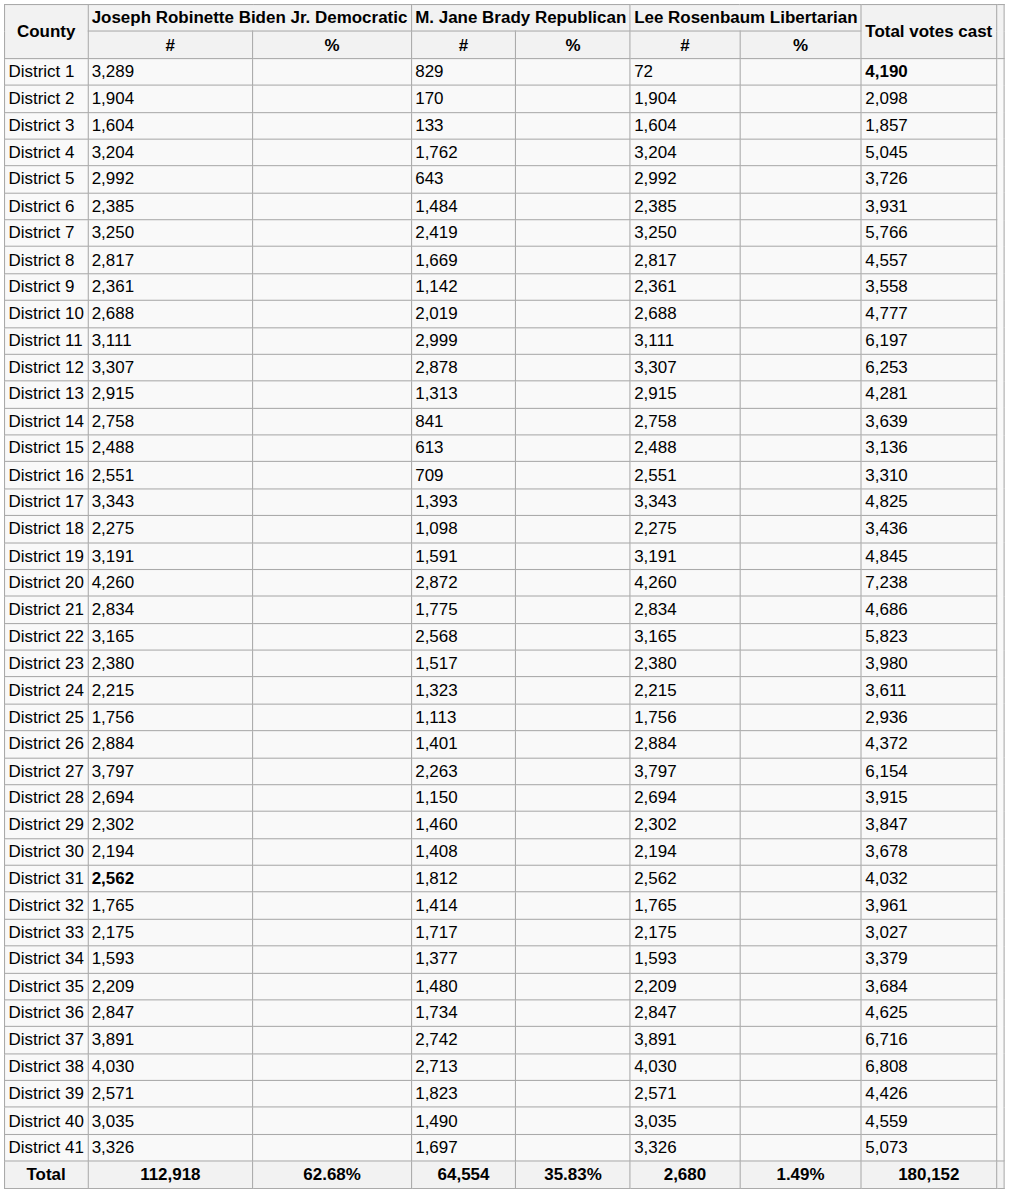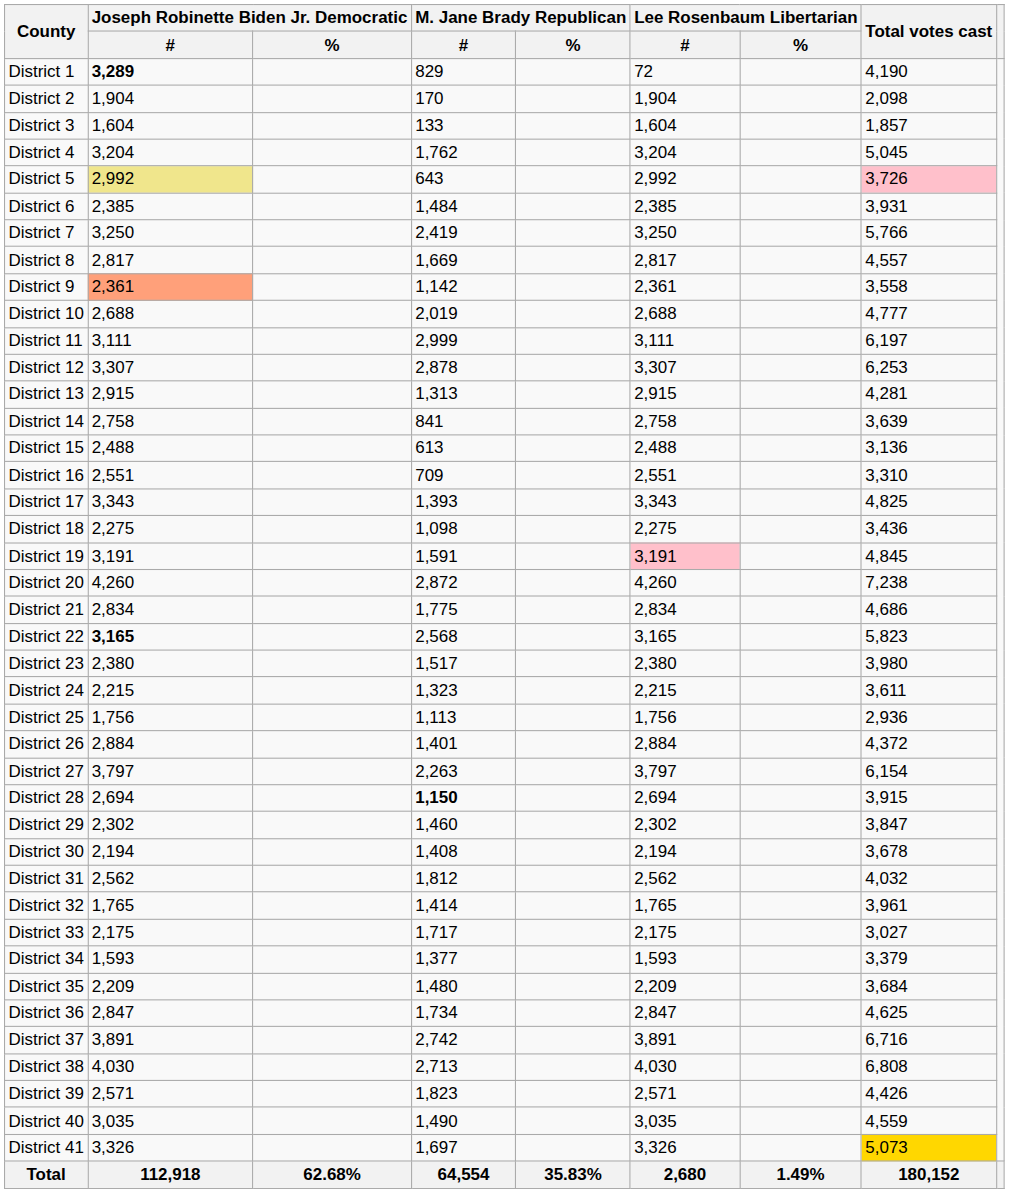(113, 71) normal -> (113, 71) bold
(887, 71) bold -> (887, 71) normal
(113, 179) no background -> (113, 179) khaki background
(887, 179) no background -> (887, 179) pink background
(113, 286) no background -> (113, 286) lightsalmon background
(655, 555) no background -> (655, 555) pink background
(113, 636) normal -> (113, 636) bold
(436, 797) normal -> (436, 797) bold
(113, 878) bold -> (113, 878) normal
(887, 1147) no background -> (887, 1147) gold background
